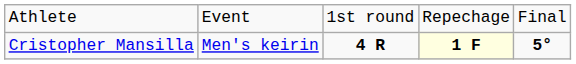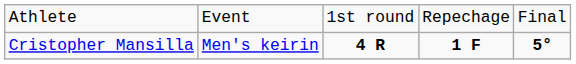(466, 45) lightyellow background -> (466, 45) no background
